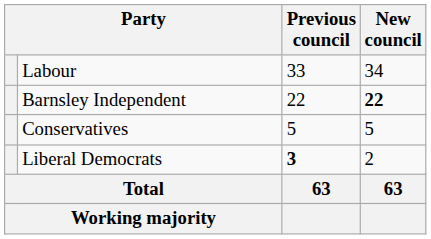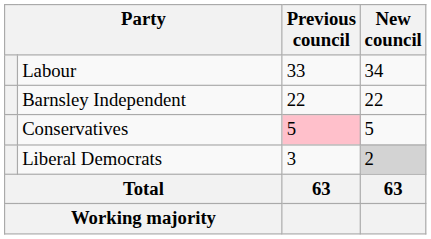(374, 99) bold -> (374, 99) normal
(291, 129) no background -> (291, 129) pink background
(291, 159) bold -> (291, 159) normal
(369, 159) no background -> (369, 159) lightgrey background
